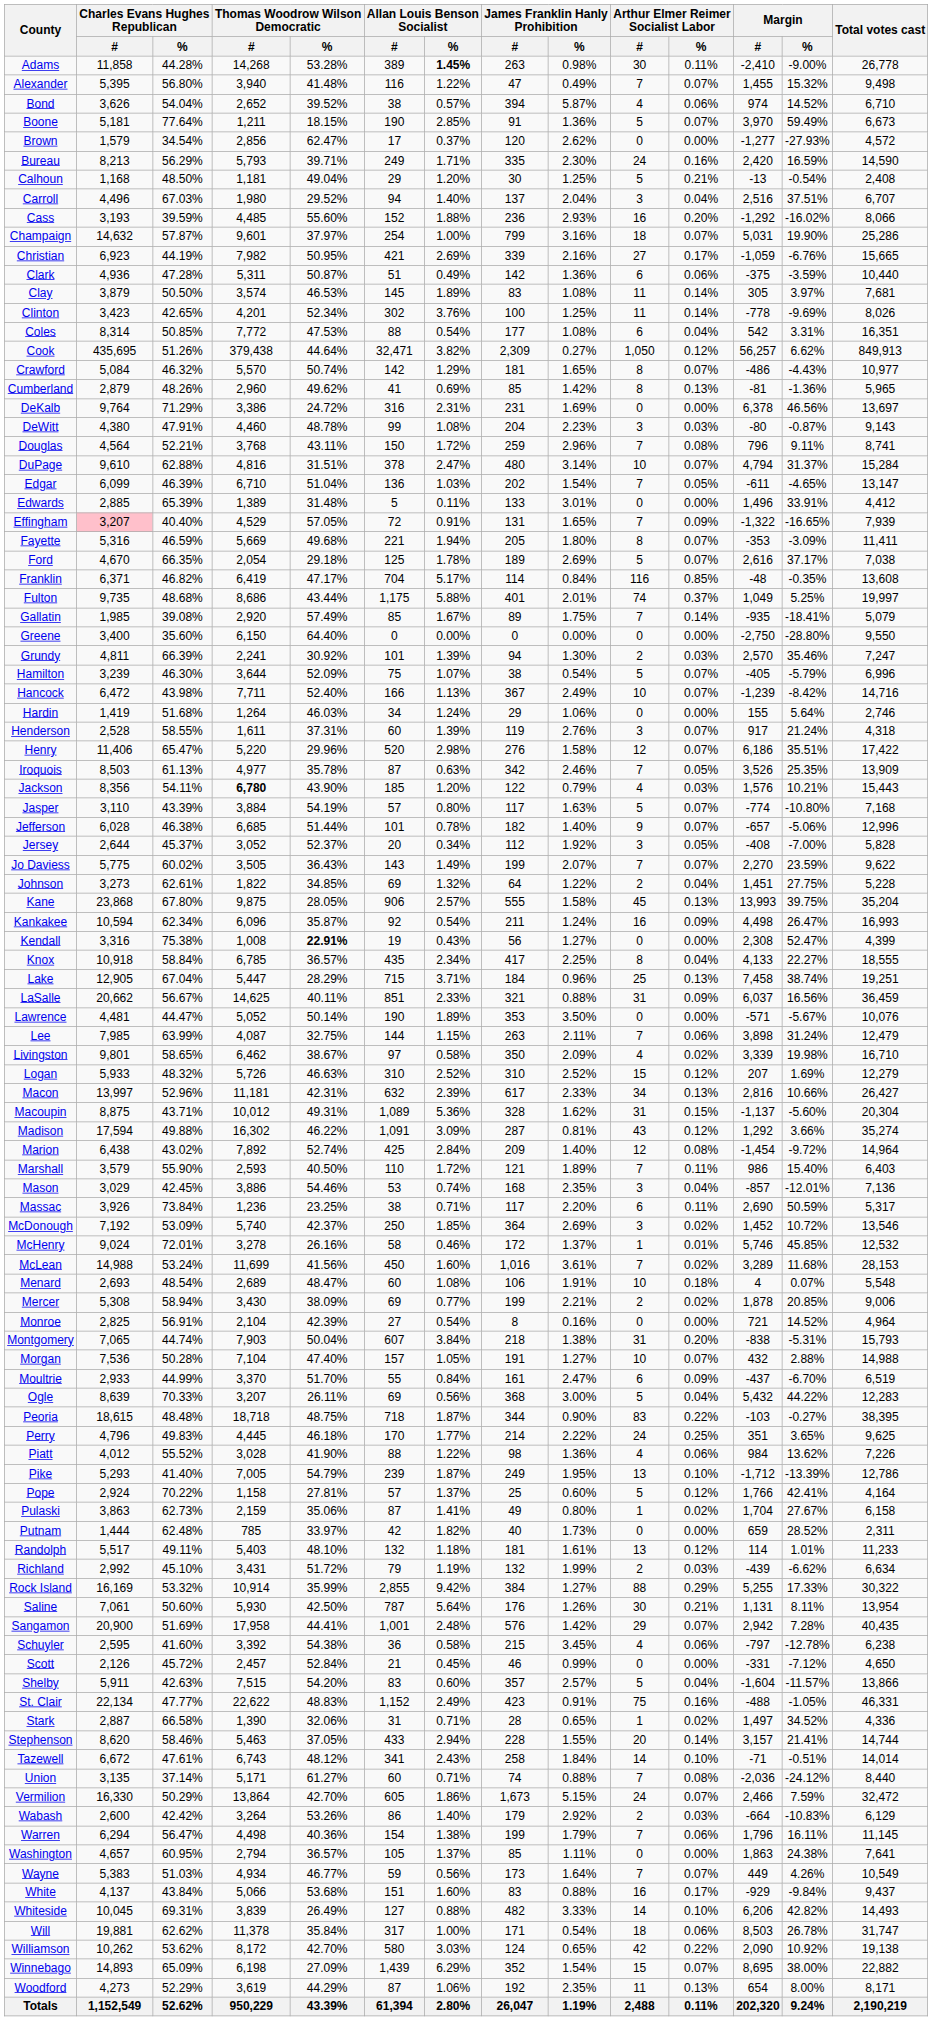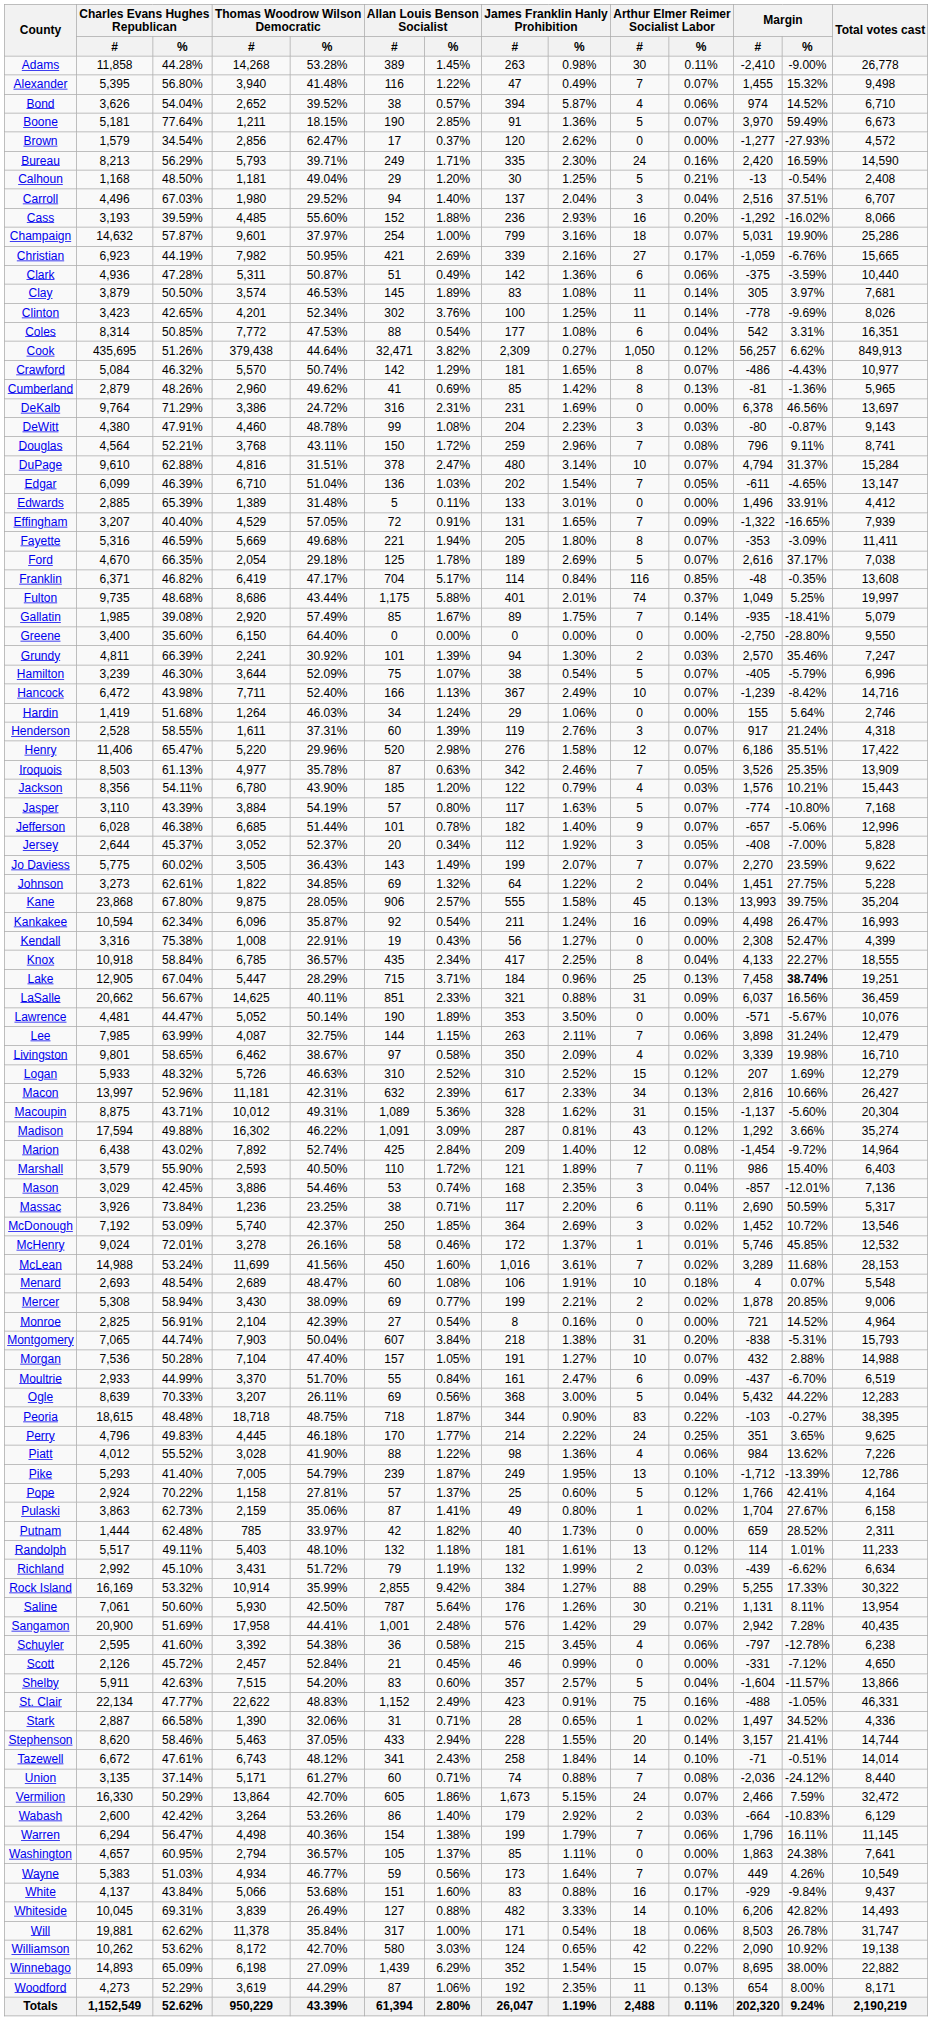(453, 65) bold -> (453, 65) normal
(115, 522) pink background -> (115, 522) no background
(251, 788) bold -> (251, 788) normal
(327, 941) bold -> (327, 941) normal
(807, 979) normal -> (807, 979) bold
